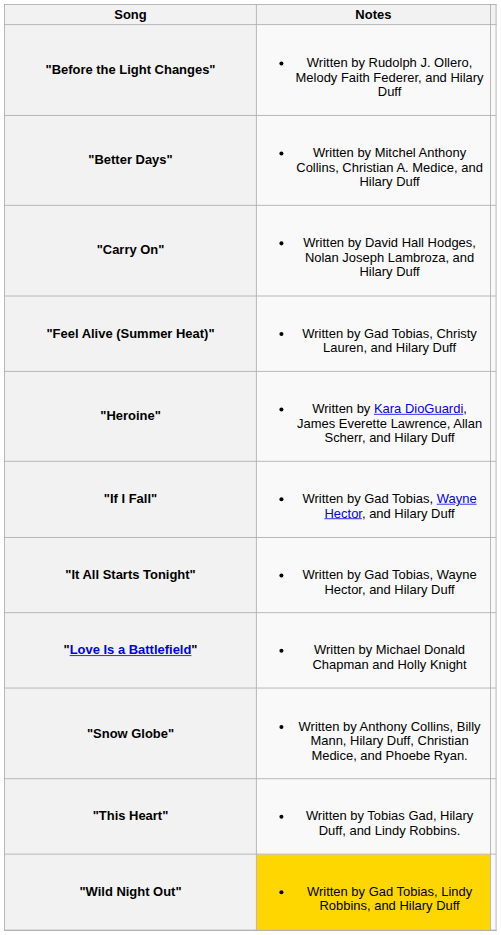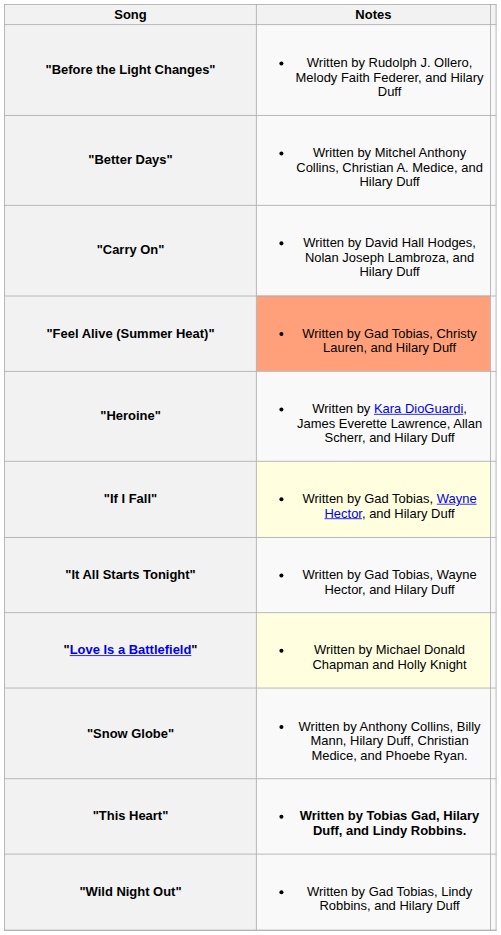(373, 341) no background -> (373, 341) lightsalmon background
(373, 507) no background -> (373, 507) lightyellow background
(373, 658) no background -> (373, 658) lightyellow background
(373, 824) normal -> (373, 824) bold
(373, 899) gold background -> (373, 899) no background
